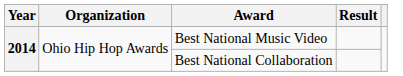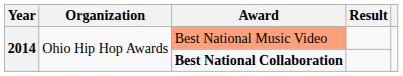(251, 37) no background -> (251, 37) lightsalmon background
(254, 60) normal -> (259, 60) bold
